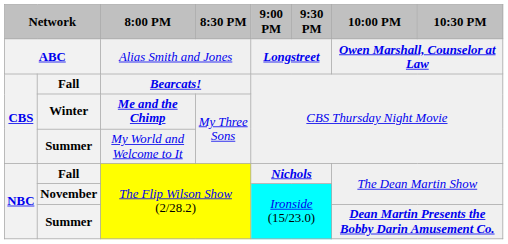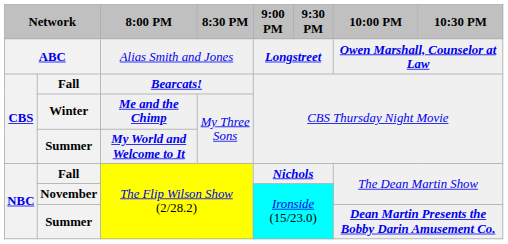(148, 146) normal -> (149, 146) bold
